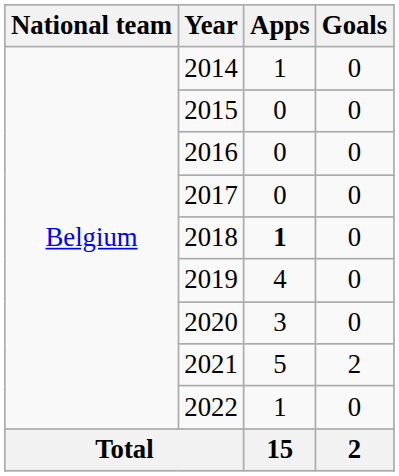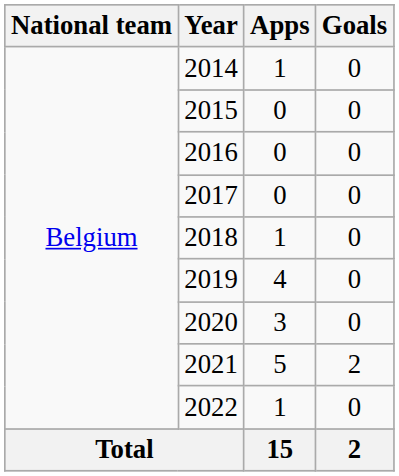(280, 237) bold -> (280, 237) normal
